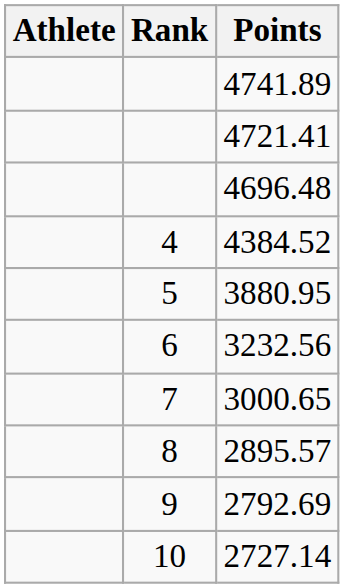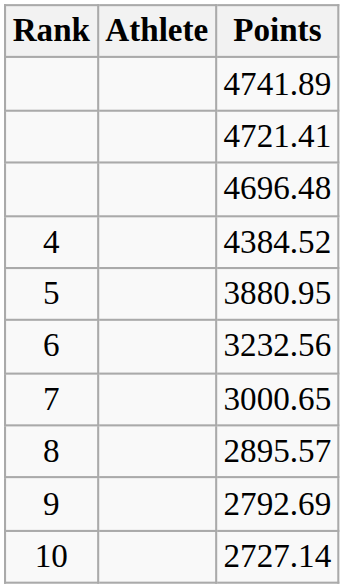columns swapped: (170, 30) <-> (64, 30)
